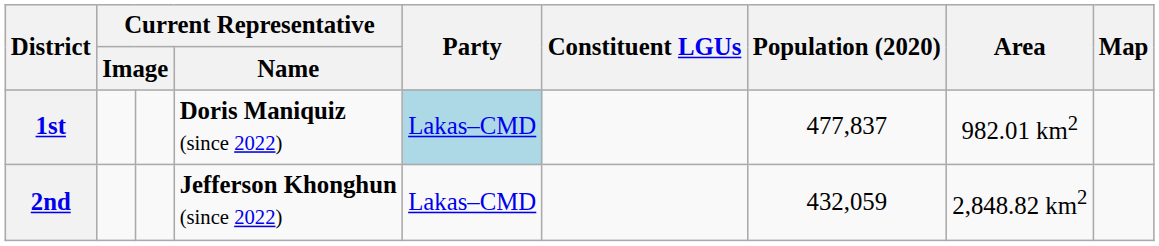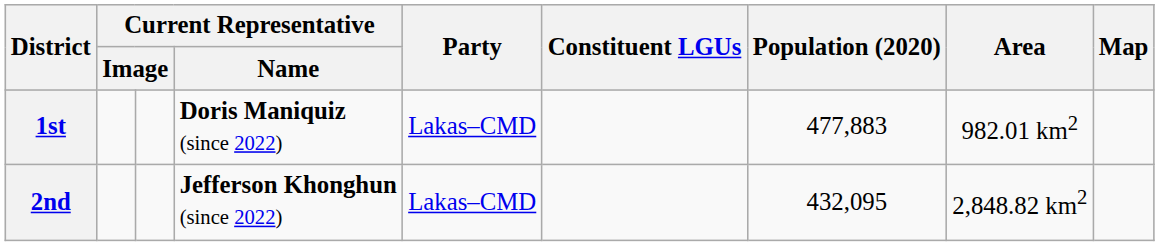(472, 126) lightblue background -> (472, 126) no background
(847, 126) 477,837 -> (847, 126) 477,883
(847, 201) 432,059 -> (847, 201) 432,095
